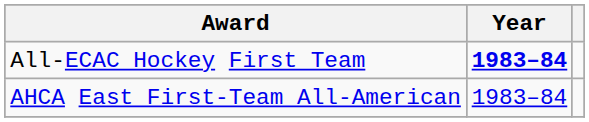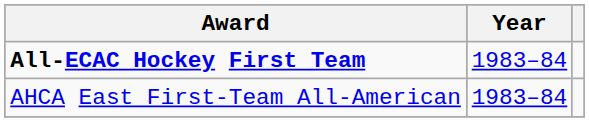(188, 60) normal -> (188, 60) bold
(519, 60) bold -> (519, 60) normal
